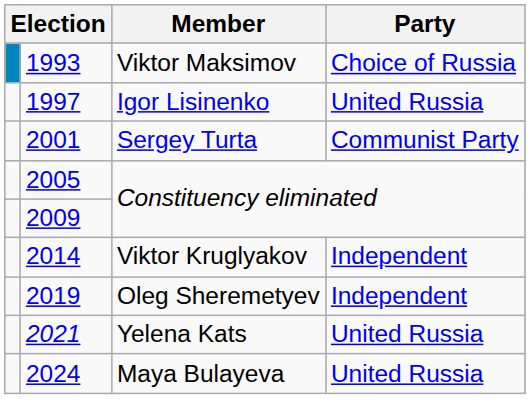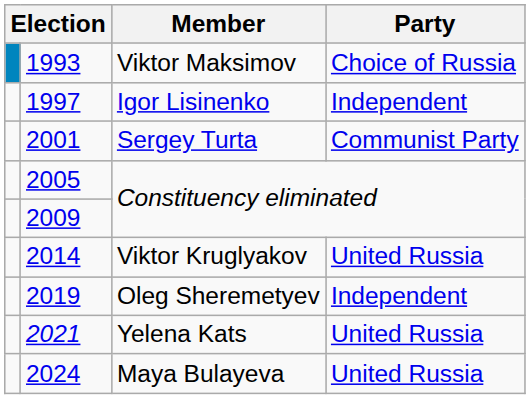(407, 101) United Russia -> (399, 101) Independent
(399, 256) Independent -> (407, 256) United Russia
